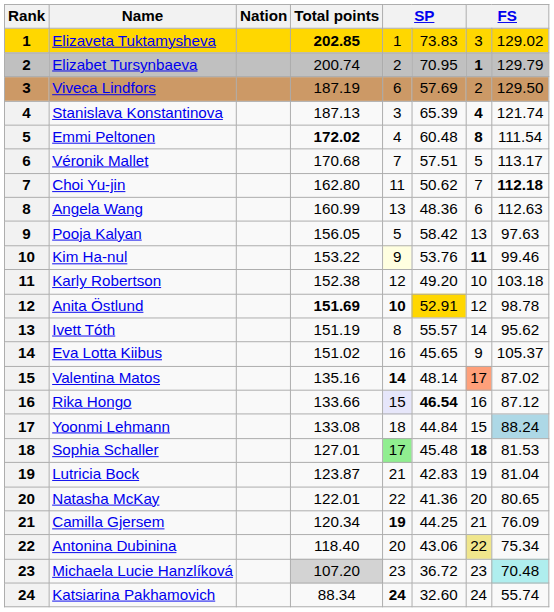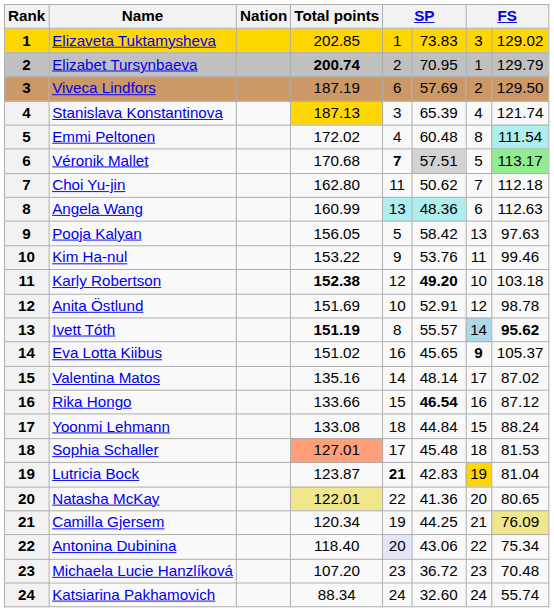(337, 40) bold -> (337, 40) normal
(337, 64) normal -> (337, 64) bold
(479, 64) bold -> (479, 64) normal
(337, 112) no background -> (337, 112) gold background
(479, 112) bold -> (479, 112) normal
(337, 137) bold -> (337, 137) normal
(479, 137) bold -> (479, 137) normal
(520, 137) no background -> (520, 137) paleturquoise background
(397, 161) normal -> (397, 161) bold
(439, 161) no background -> (439, 161) lightgrey background
(520, 161) no background -> (520, 161) lightgreen background
(520, 185) bold -> (520, 185) normal
(397, 209) no background -> (397, 209) paleturquoise background
(439, 209) no background -> (439, 209) paleturquoise background
(397, 257) lightyellow background -> (397, 257) no background
(479, 257) bold -> (479, 257) normal
(337, 281) normal -> (337, 281) bold
(439, 281) normal -> (439, 281) bold
(337, 305) bold -> (337, 305) normal
(397, 305) bold -> (397, 305) normal
(439, 305) gold background -> (439, 305) no background
(337, 329) normal -> (337, 329) bold
(479, 329) no background -> (479, 329) lightblue background
(520, 329) normal -> (520, 329) bold
(479, 354) normal -> (479, 354) bold
(397, 378) bold -> (397, 378) normal
(479, 378) lightsalmon background -> (479, 378) no background
(397, 402) lavender background -> (397, 402) no background
(520, 426) lightblue background -> (520, 426) no background
(337, 450) no background -> (337, 450) lightsalmon background
(397, 450) lightgreen background -> (397, 450) no background
(479, 450) bold -> (479, 450) normal
(397, 474) normal -> (397, 474) bold
(479, 474) no background -> (479, 474) gold background
(337, 498) no background -> (337, 498) khaki background
(397, 522) bold -> (397, 522) normal
(520, 522) no background -> (520, 522) khaki background
(397, 546) no background -> (397, 546) lavender background
(479, 546) khaki background -> (479, 546) no background
(337, 570) lightgrey background -> (337, 570) no background
(520, 570) paleturquoise background -> (520, 570) no background
(397, 595) bold -> (397, 595) normal
